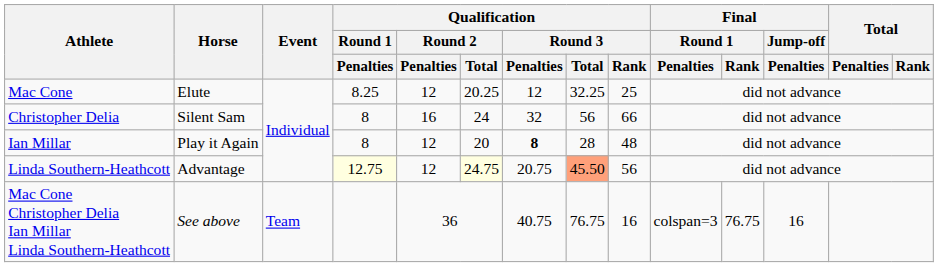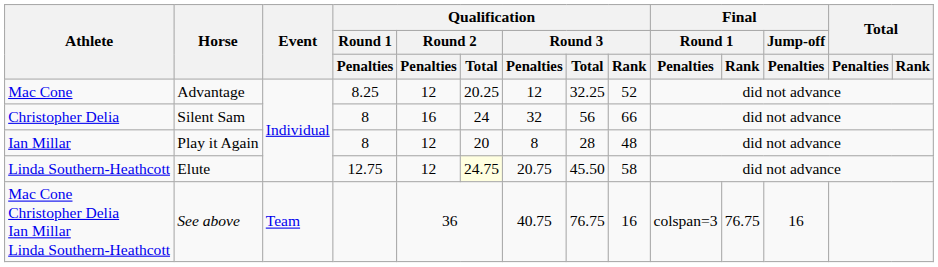(194, 91) Elute -> (211, 91) Advantage
(629, 91) 25 -> (629, 91) 52
(534, 143) bold -> (534, 143) normal
(211, 168) Advantage -> (194, 168) Elute
(365, 168) lightyellow background -> (365, 168) no background
(587, 168) lightsalmon background -> (587, 168) no background
(629, 168) 56 -> (629, 168) 58
